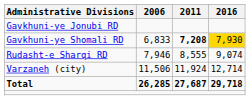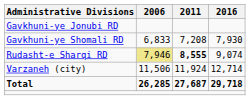(193, 40) bold -> (193, 40) normal
(229, 40) gold background -> (229, 40) no background
(157, 55) no background -> (157, 55) khaki background
(193, 55) normal -> (193, 55) bold
